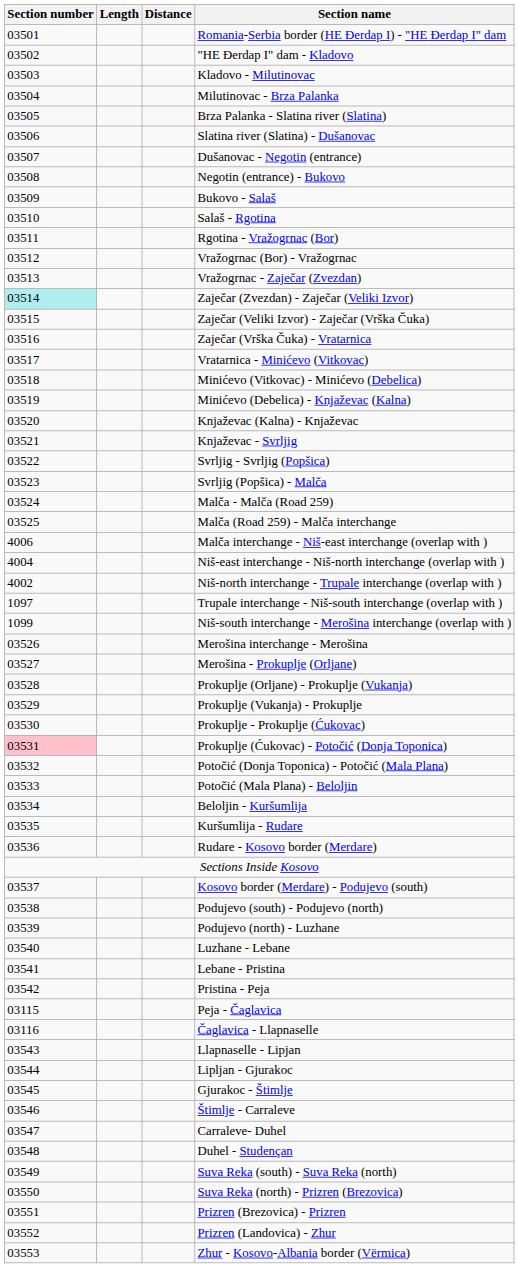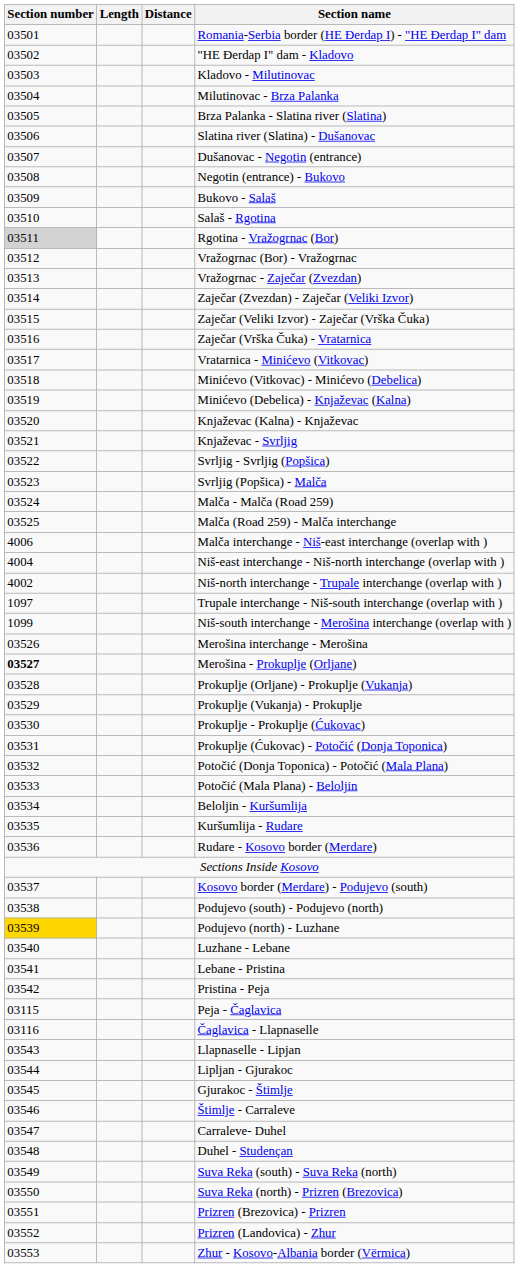(23, 237) no background -> (23, 237) lightgrey background
(23, 298) paleturquoise background -> (23, 298) no background
(23, 664) normal -> (23, 664) bold
(23, 745) pink background -> (23, 745) no background
(23, 928) no background -> (23, 928) gold background
